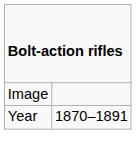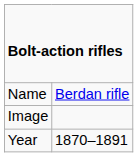+ row: (27, 94)
